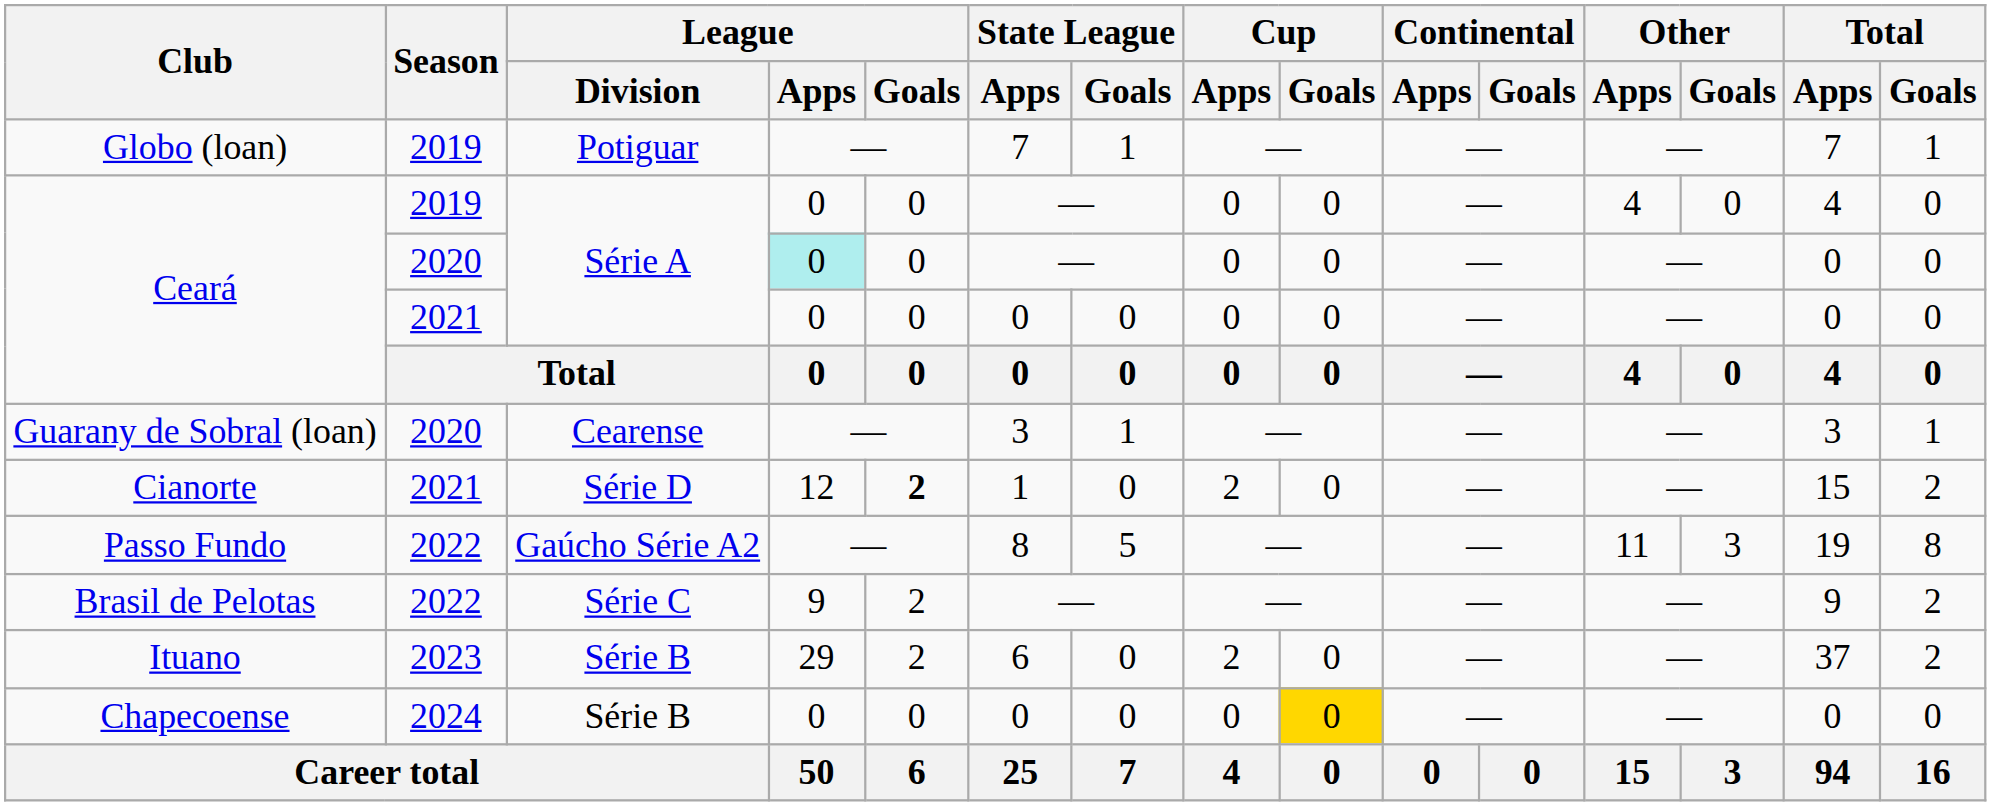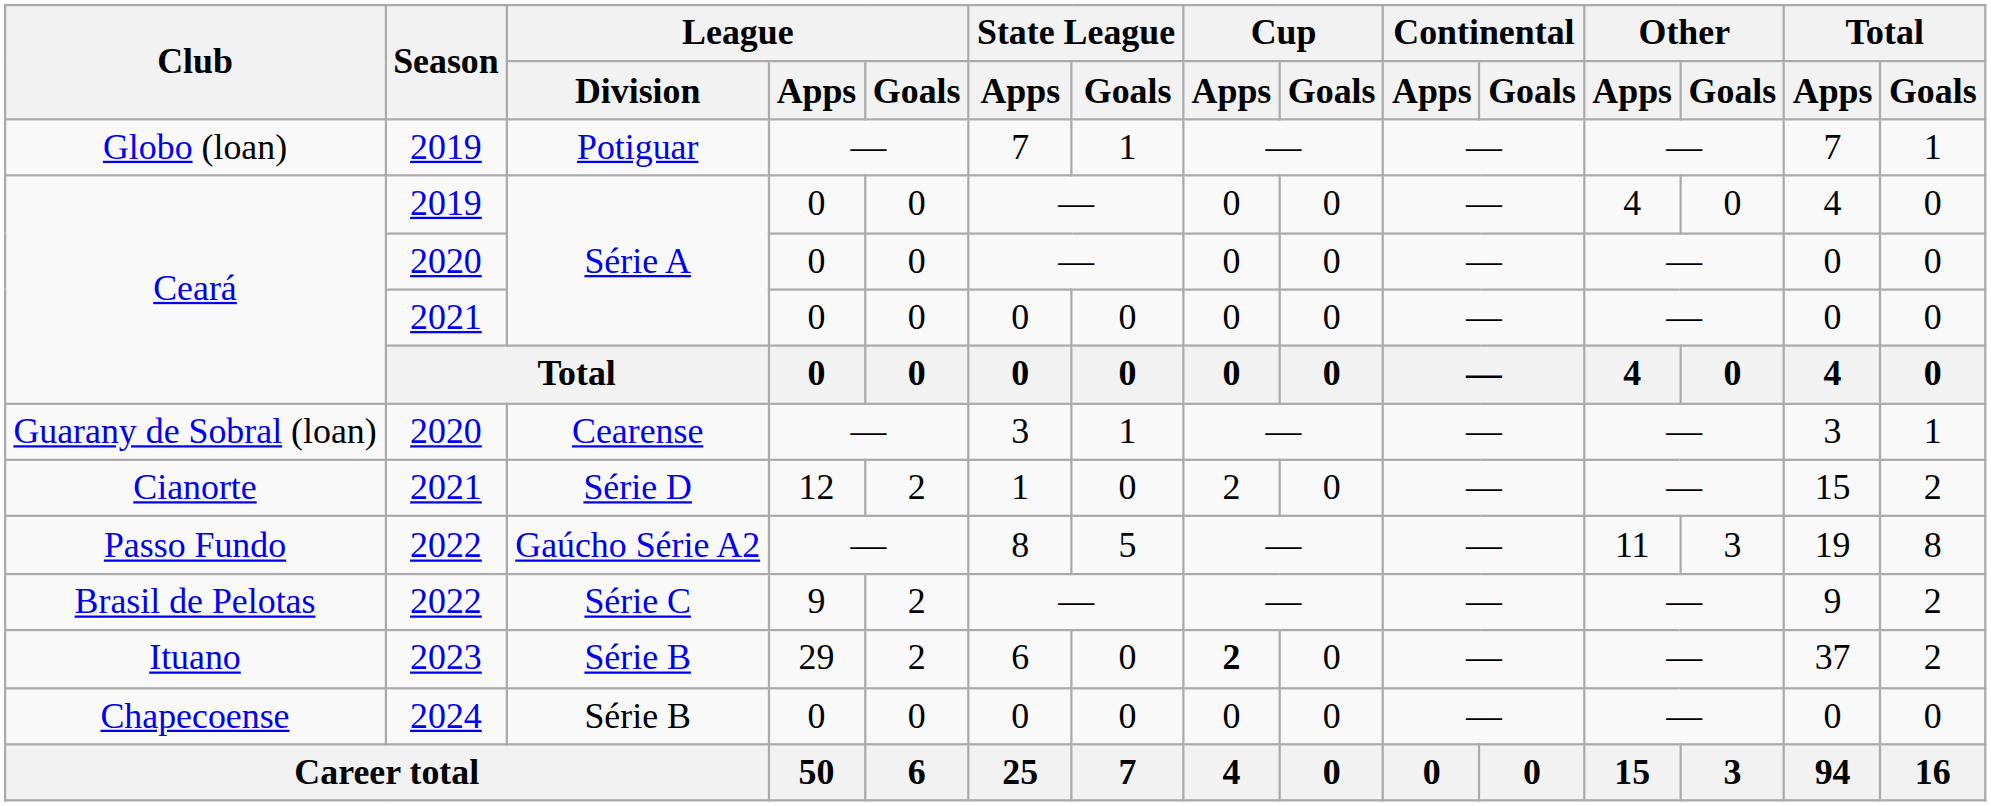(816, 260) paleturquoise background -> (816, 260) no background
(917, 487) bold -> (917, 487) normal
(1231, 658) normal -> (1231, 658) bold
(1332, 714) gold background -> (1332, 714) no background
